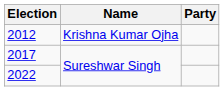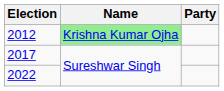(121, 34) no background -> (121, 34) lightgreen background
